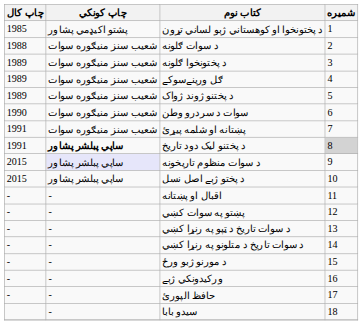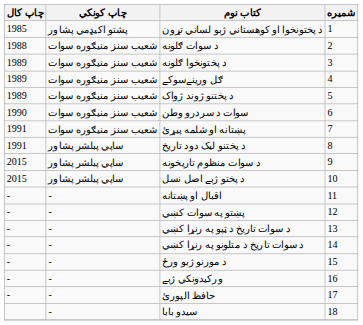(86, 146) bold -> (86, 146) normal
(330, 145) lightgrey background -> (330, 145) no background
(86, 162) lavender background -> (86, 162) no background
